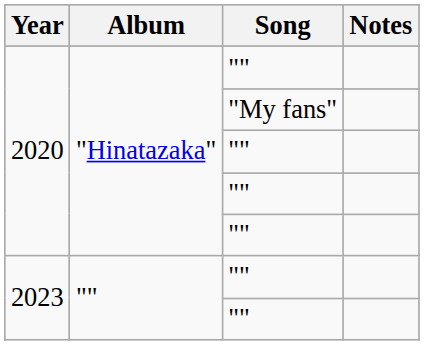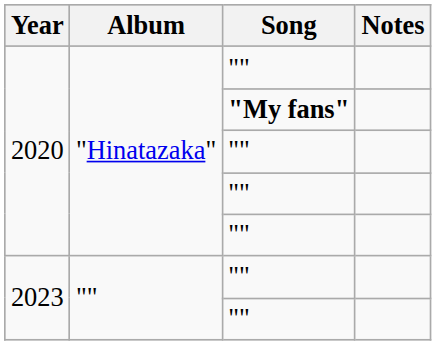(283, 109) normal -> (289, 109) bold
